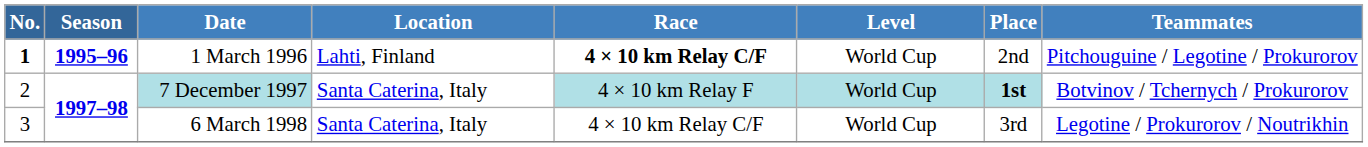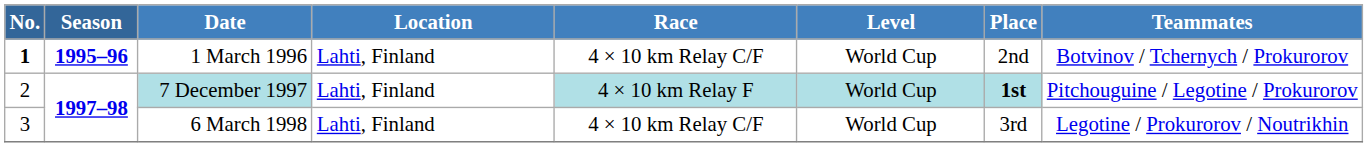(676, 56) bold -> (676, 56) normal
(1202, 56) Pitchouguine / Legotine / Prokurorov -> (1202, 56) Botvinov / Tchernych / Prokurorov
(402, 90) Santa Caterina, Italy -> (376, 90) Lahti, Finland
(1202, 90) Botvinov / Tchernych / Prokurorov -> (1202, 90) Pitchouguine / Legotine / Prokurorov
(402, 124) Santa Caterina, Italy -> (376, 124) Lahti, Finland
